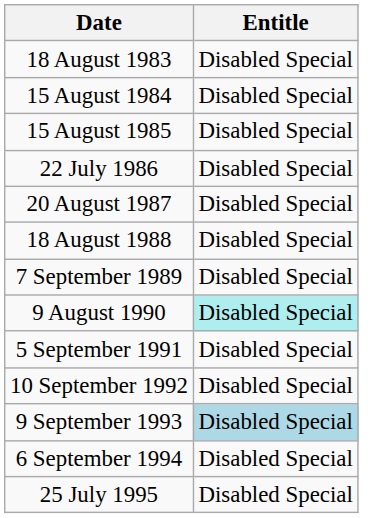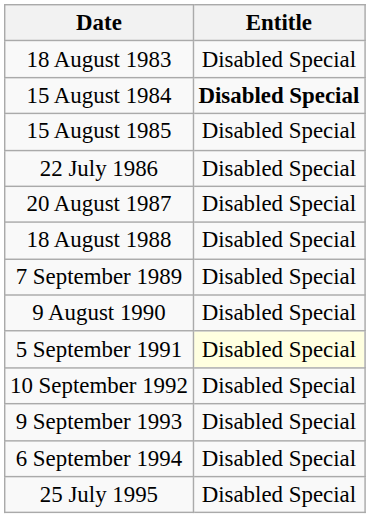(276, 95) normal -> (279, 95) bold
(276, 312) paleturquoise background -> (279, 312) no background
(276, 349) no background -> (279, 349) lightyellow background
(276, 421) lightblue background -> (279, 421) no background
